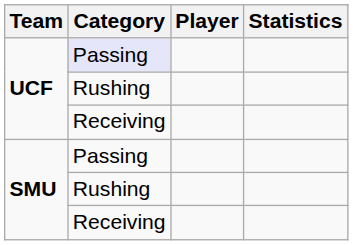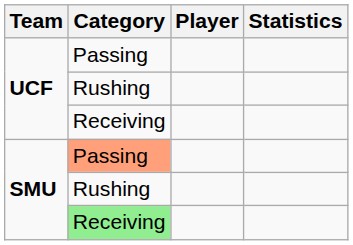(110, 54) lavender background -> (110, 54) no background
(110, 155) no background -> (110, 155) lightsalmon background
(119, 222) no background -> (119, 222) lightgreen background
